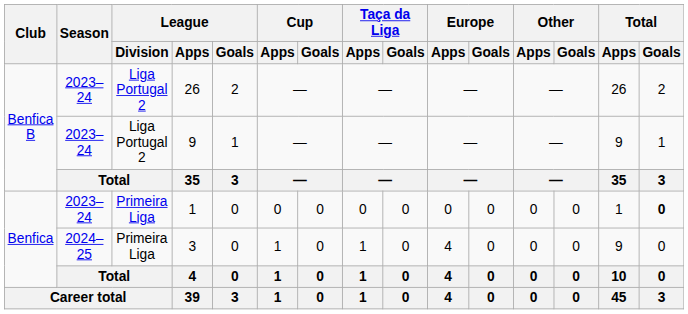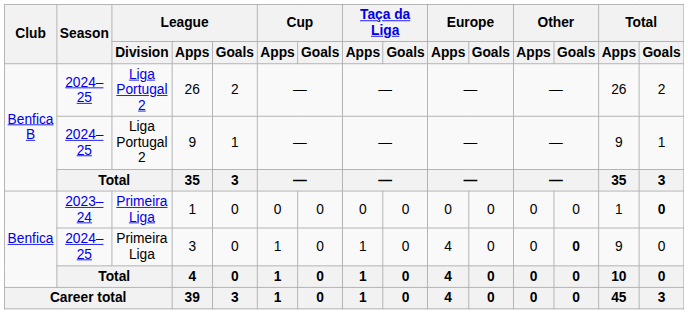(84, 90) 2023–24 -> (84, 90) 2024–25
(84, 142) 2023–24 -> (84, 142) 2024–25
(576, 246) normal -> (576, 246) bold
